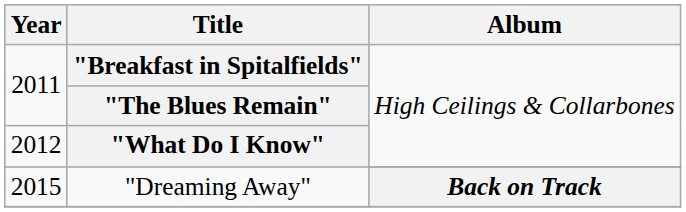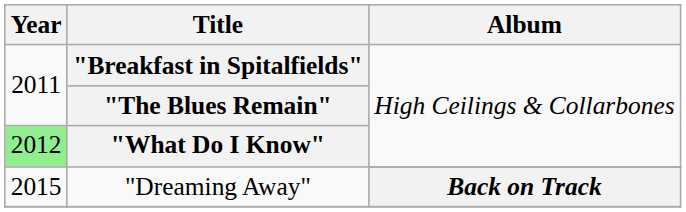(36, 145) no background -> (36, 145) lightgreen background
